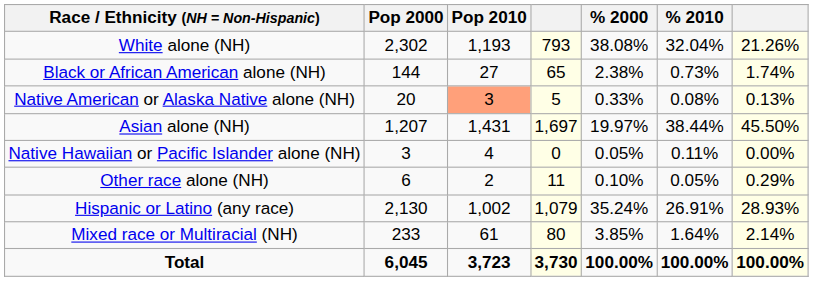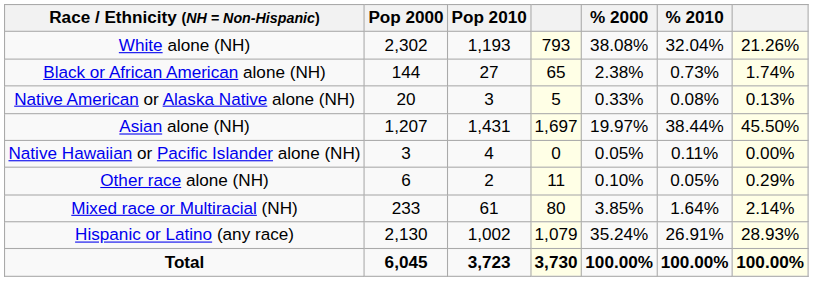(489, 99) lightsalmon background -> (489, 99) no background
rows swapped: (185, 235) <-> (185, 208)
